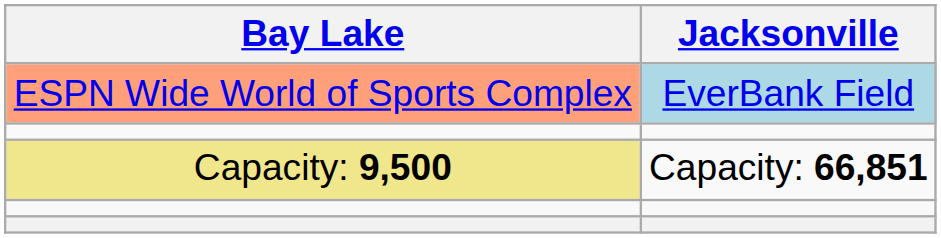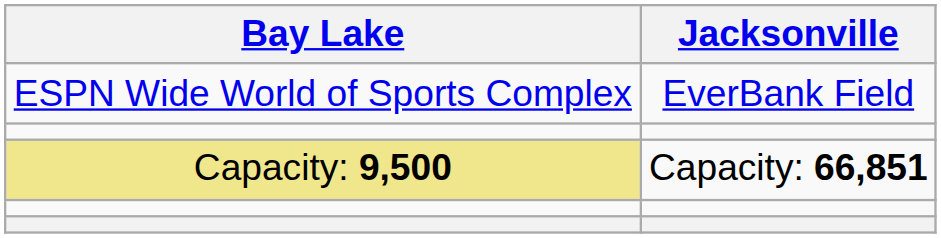(323, 92) lightsalmon background -> (323, 92) no background
(788, 92) lightblue background -> (788, 92) no background
